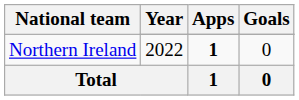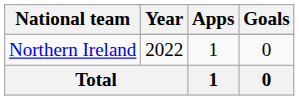(213, 49) bold -> (213, 49) normal
